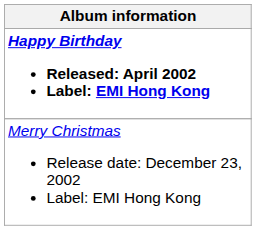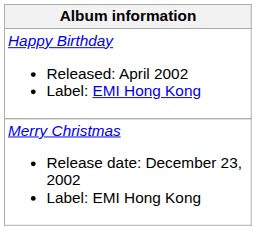(128, 66) bold -> (128, 66) normal
